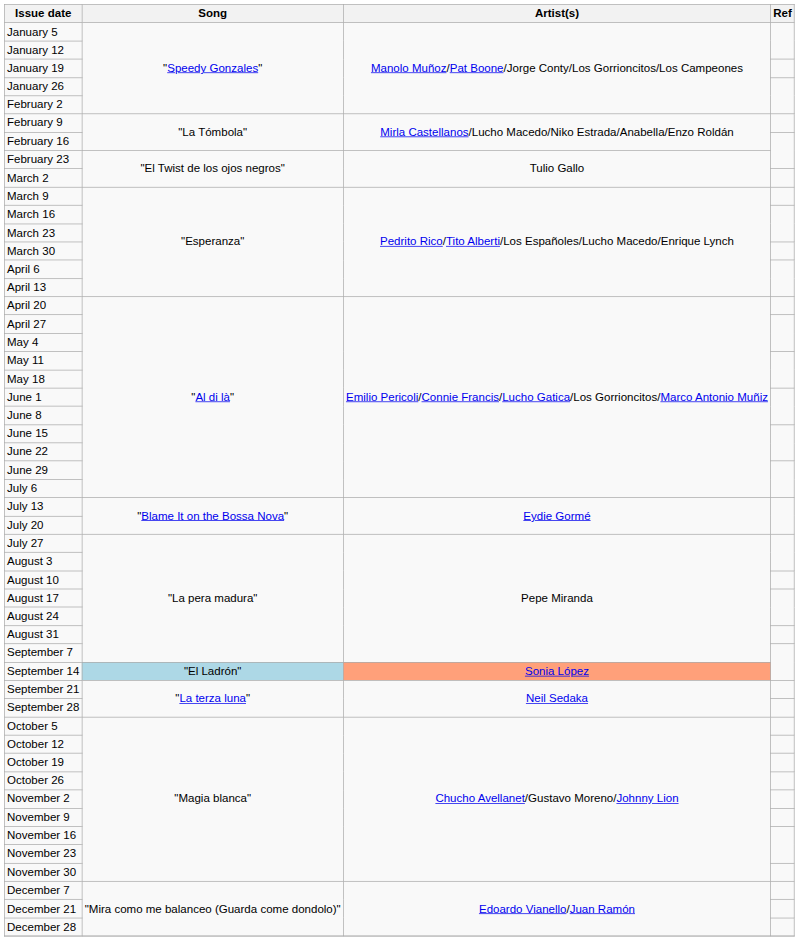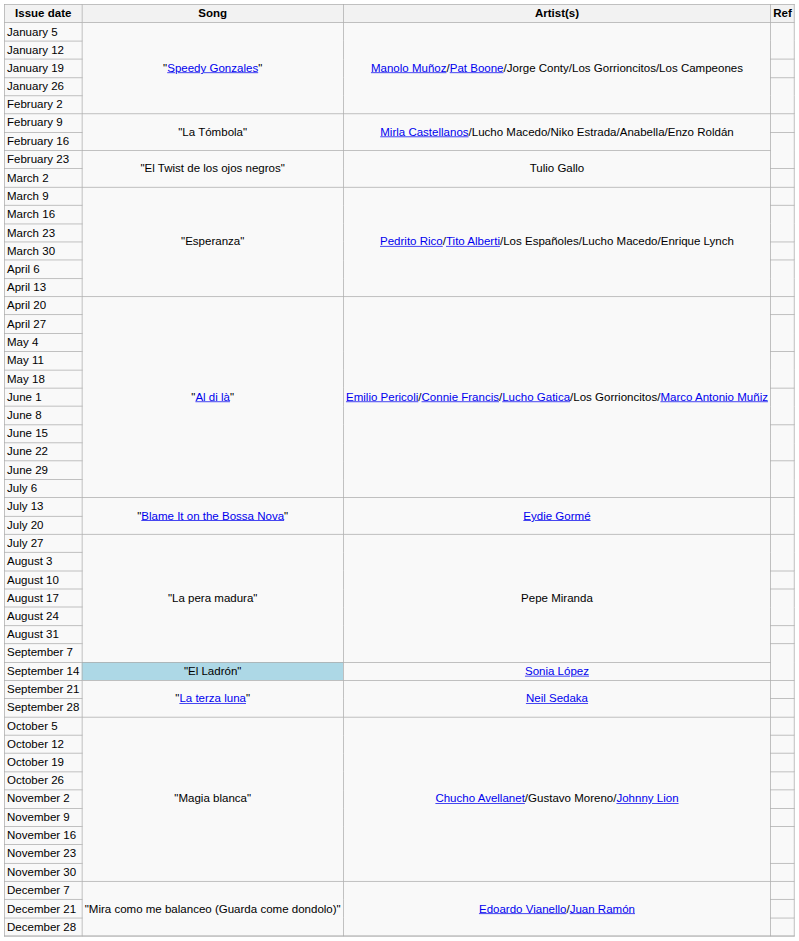(557, 671) lightsalmon background -> (557, 671) no background
